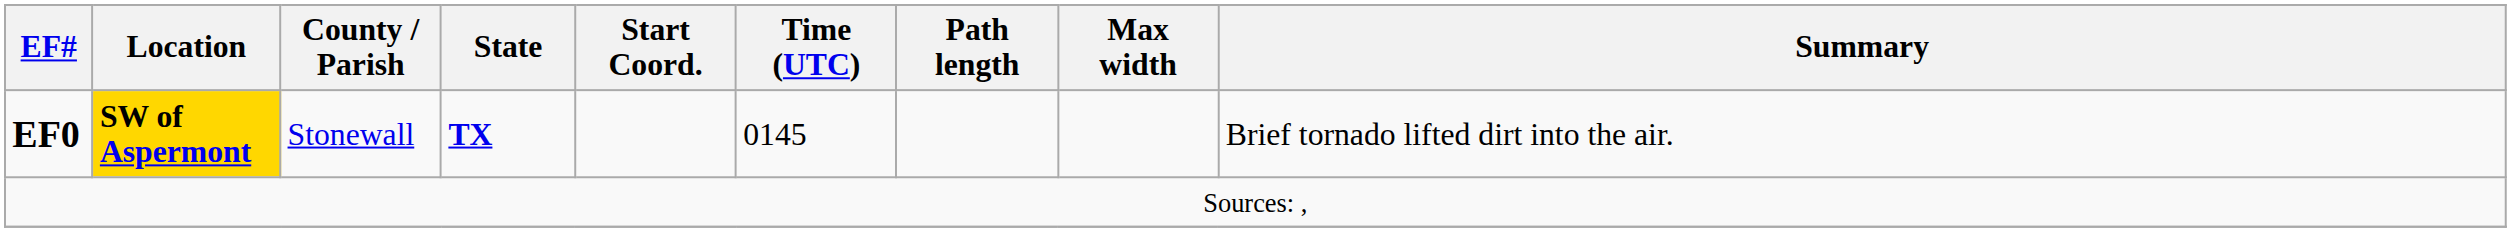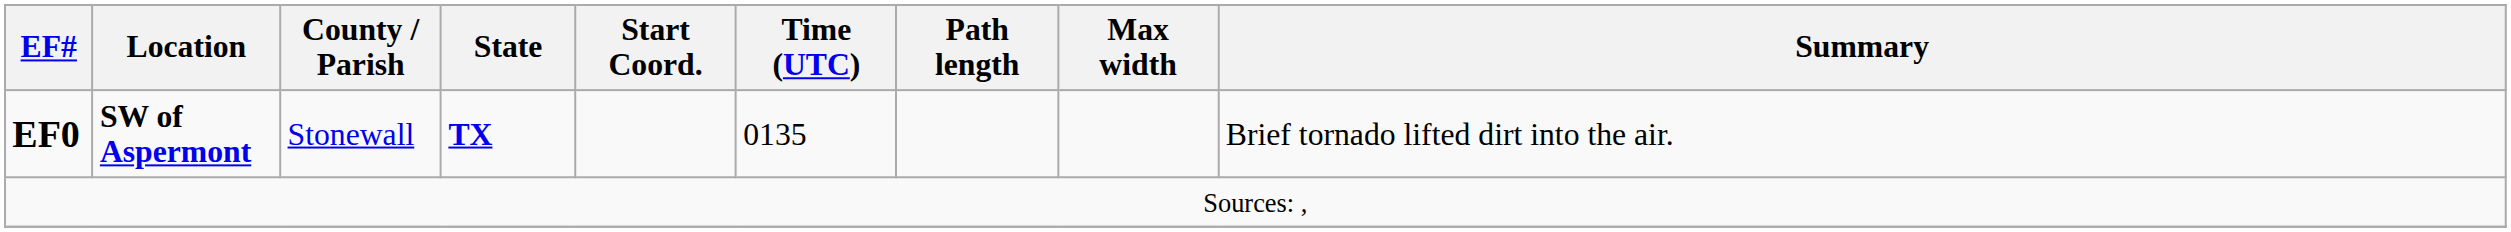(176, 133) gold background -> (176, 133) no background
(775, 133) 0145 -> (775, 133) 0135
